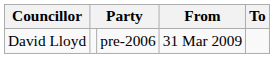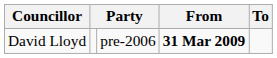(202, 41) normal -> (204, 41) bold
